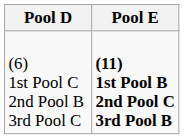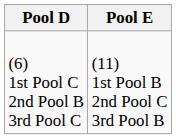(135, 91) bold -> (130, 91) normal
